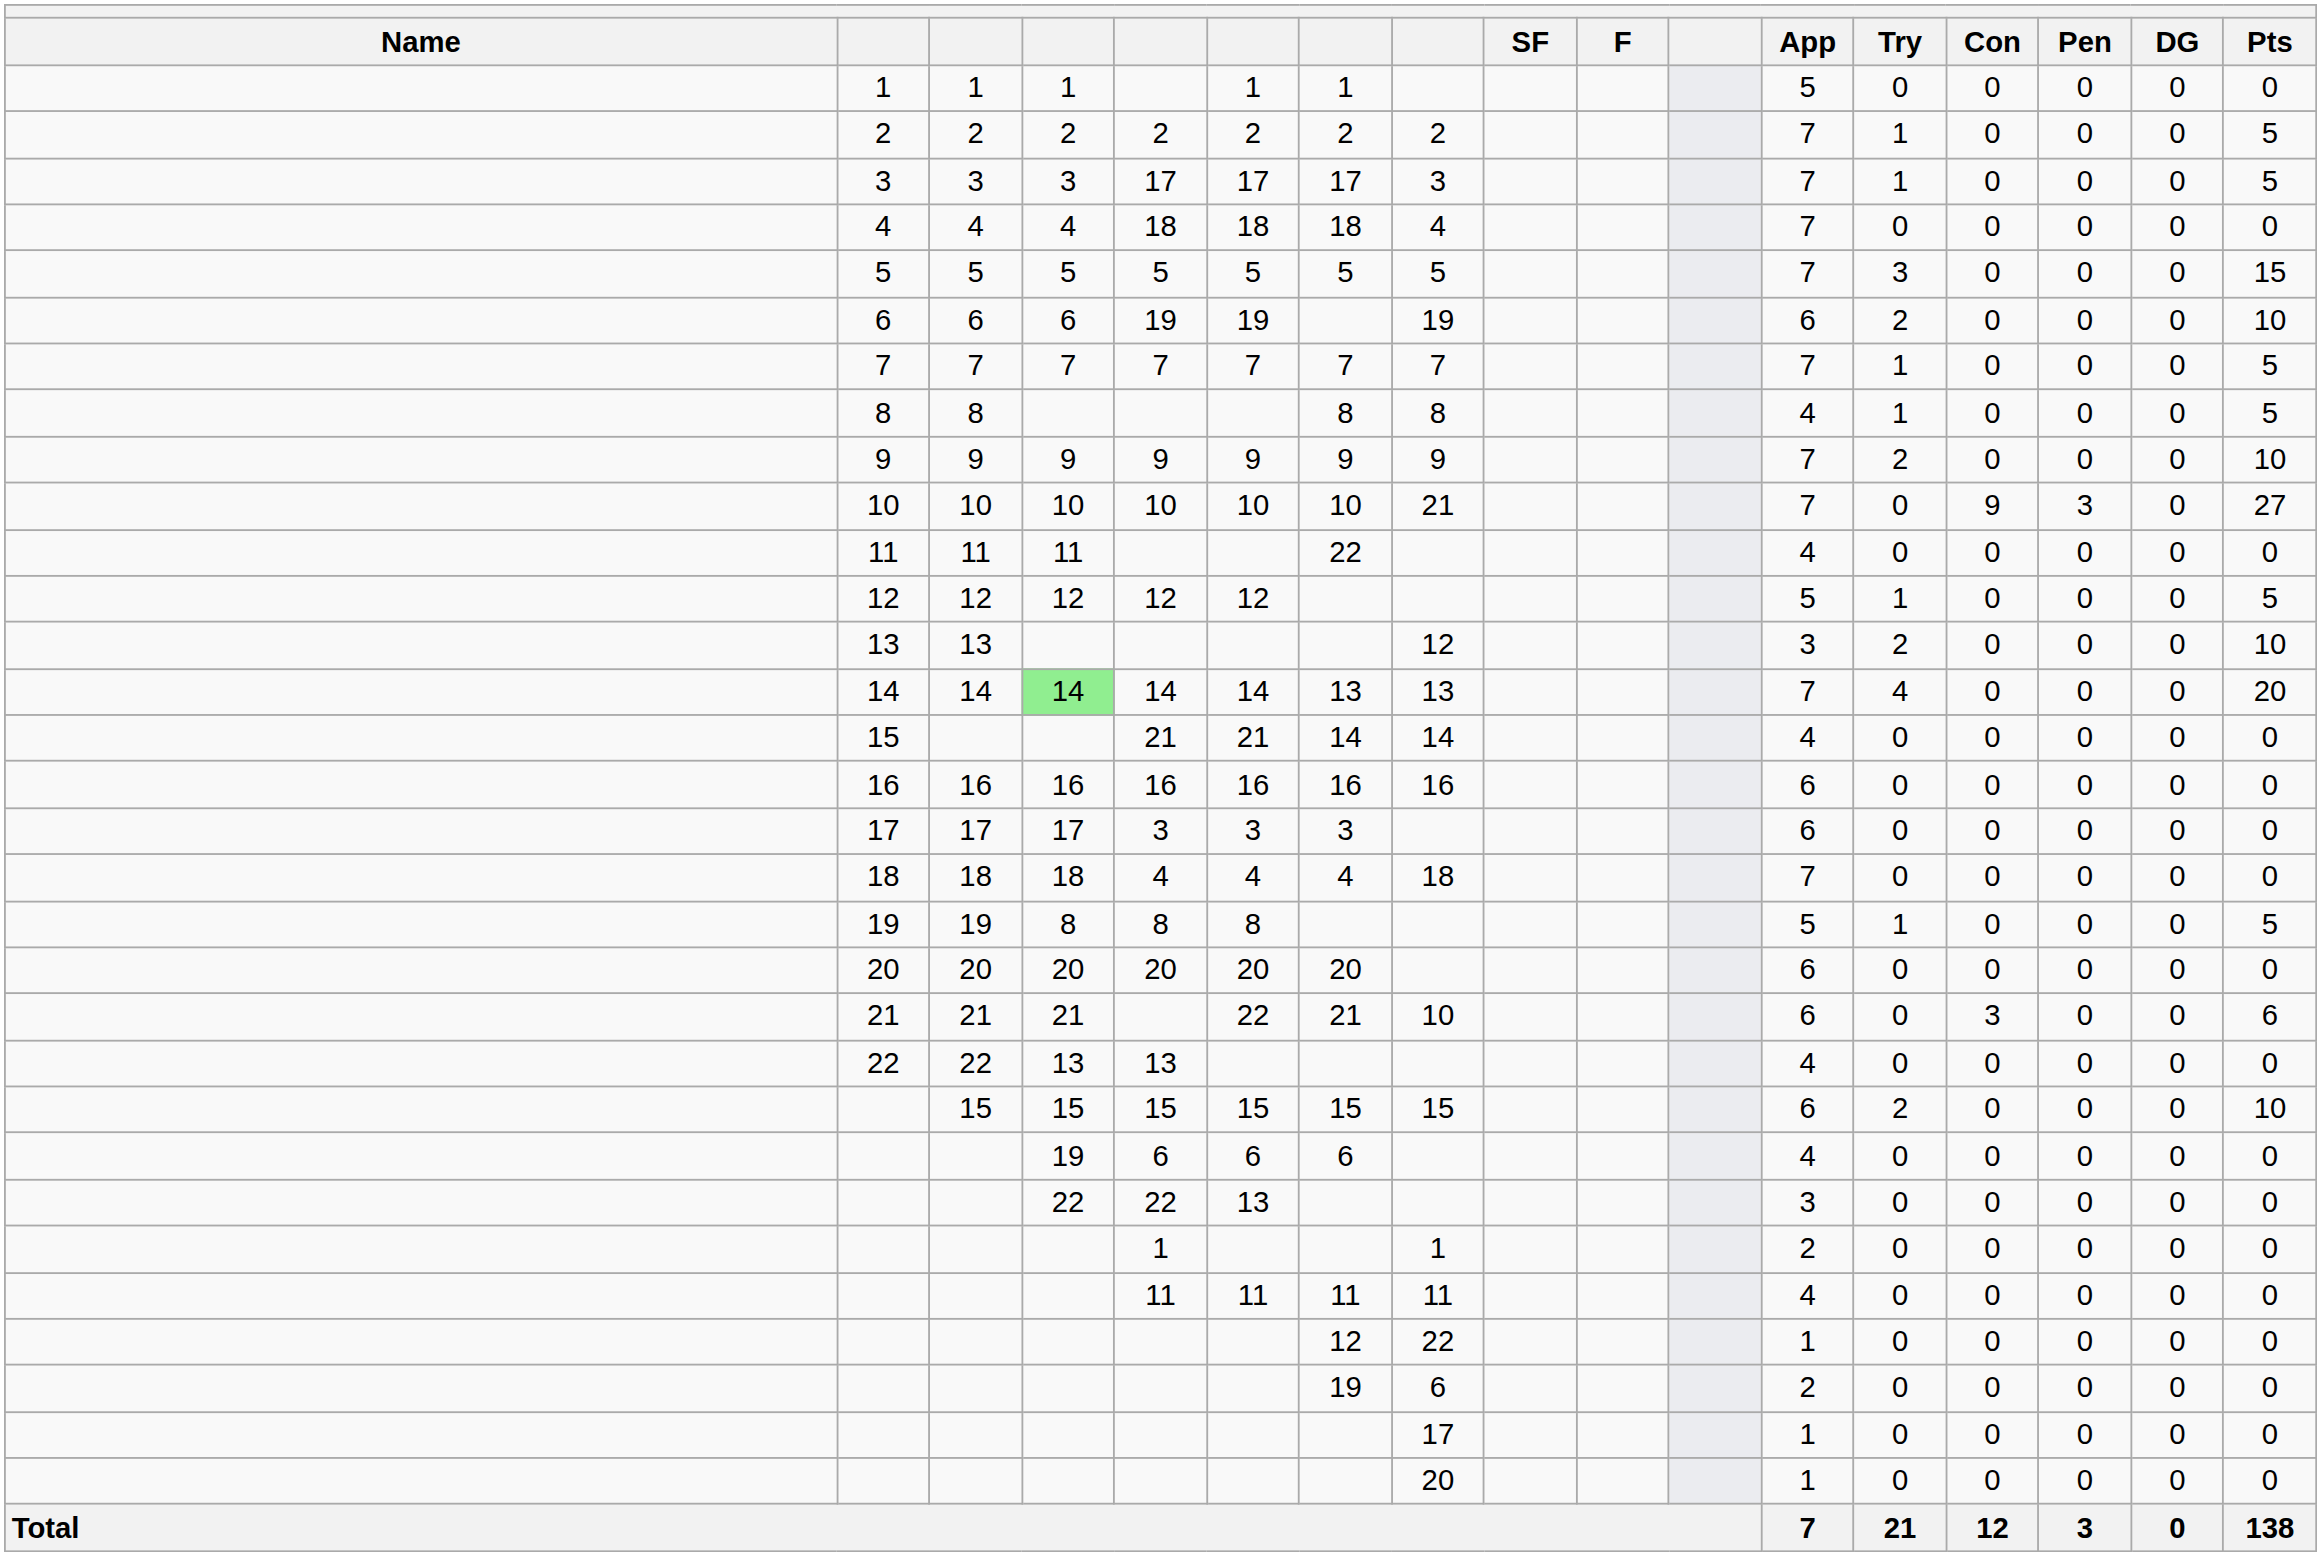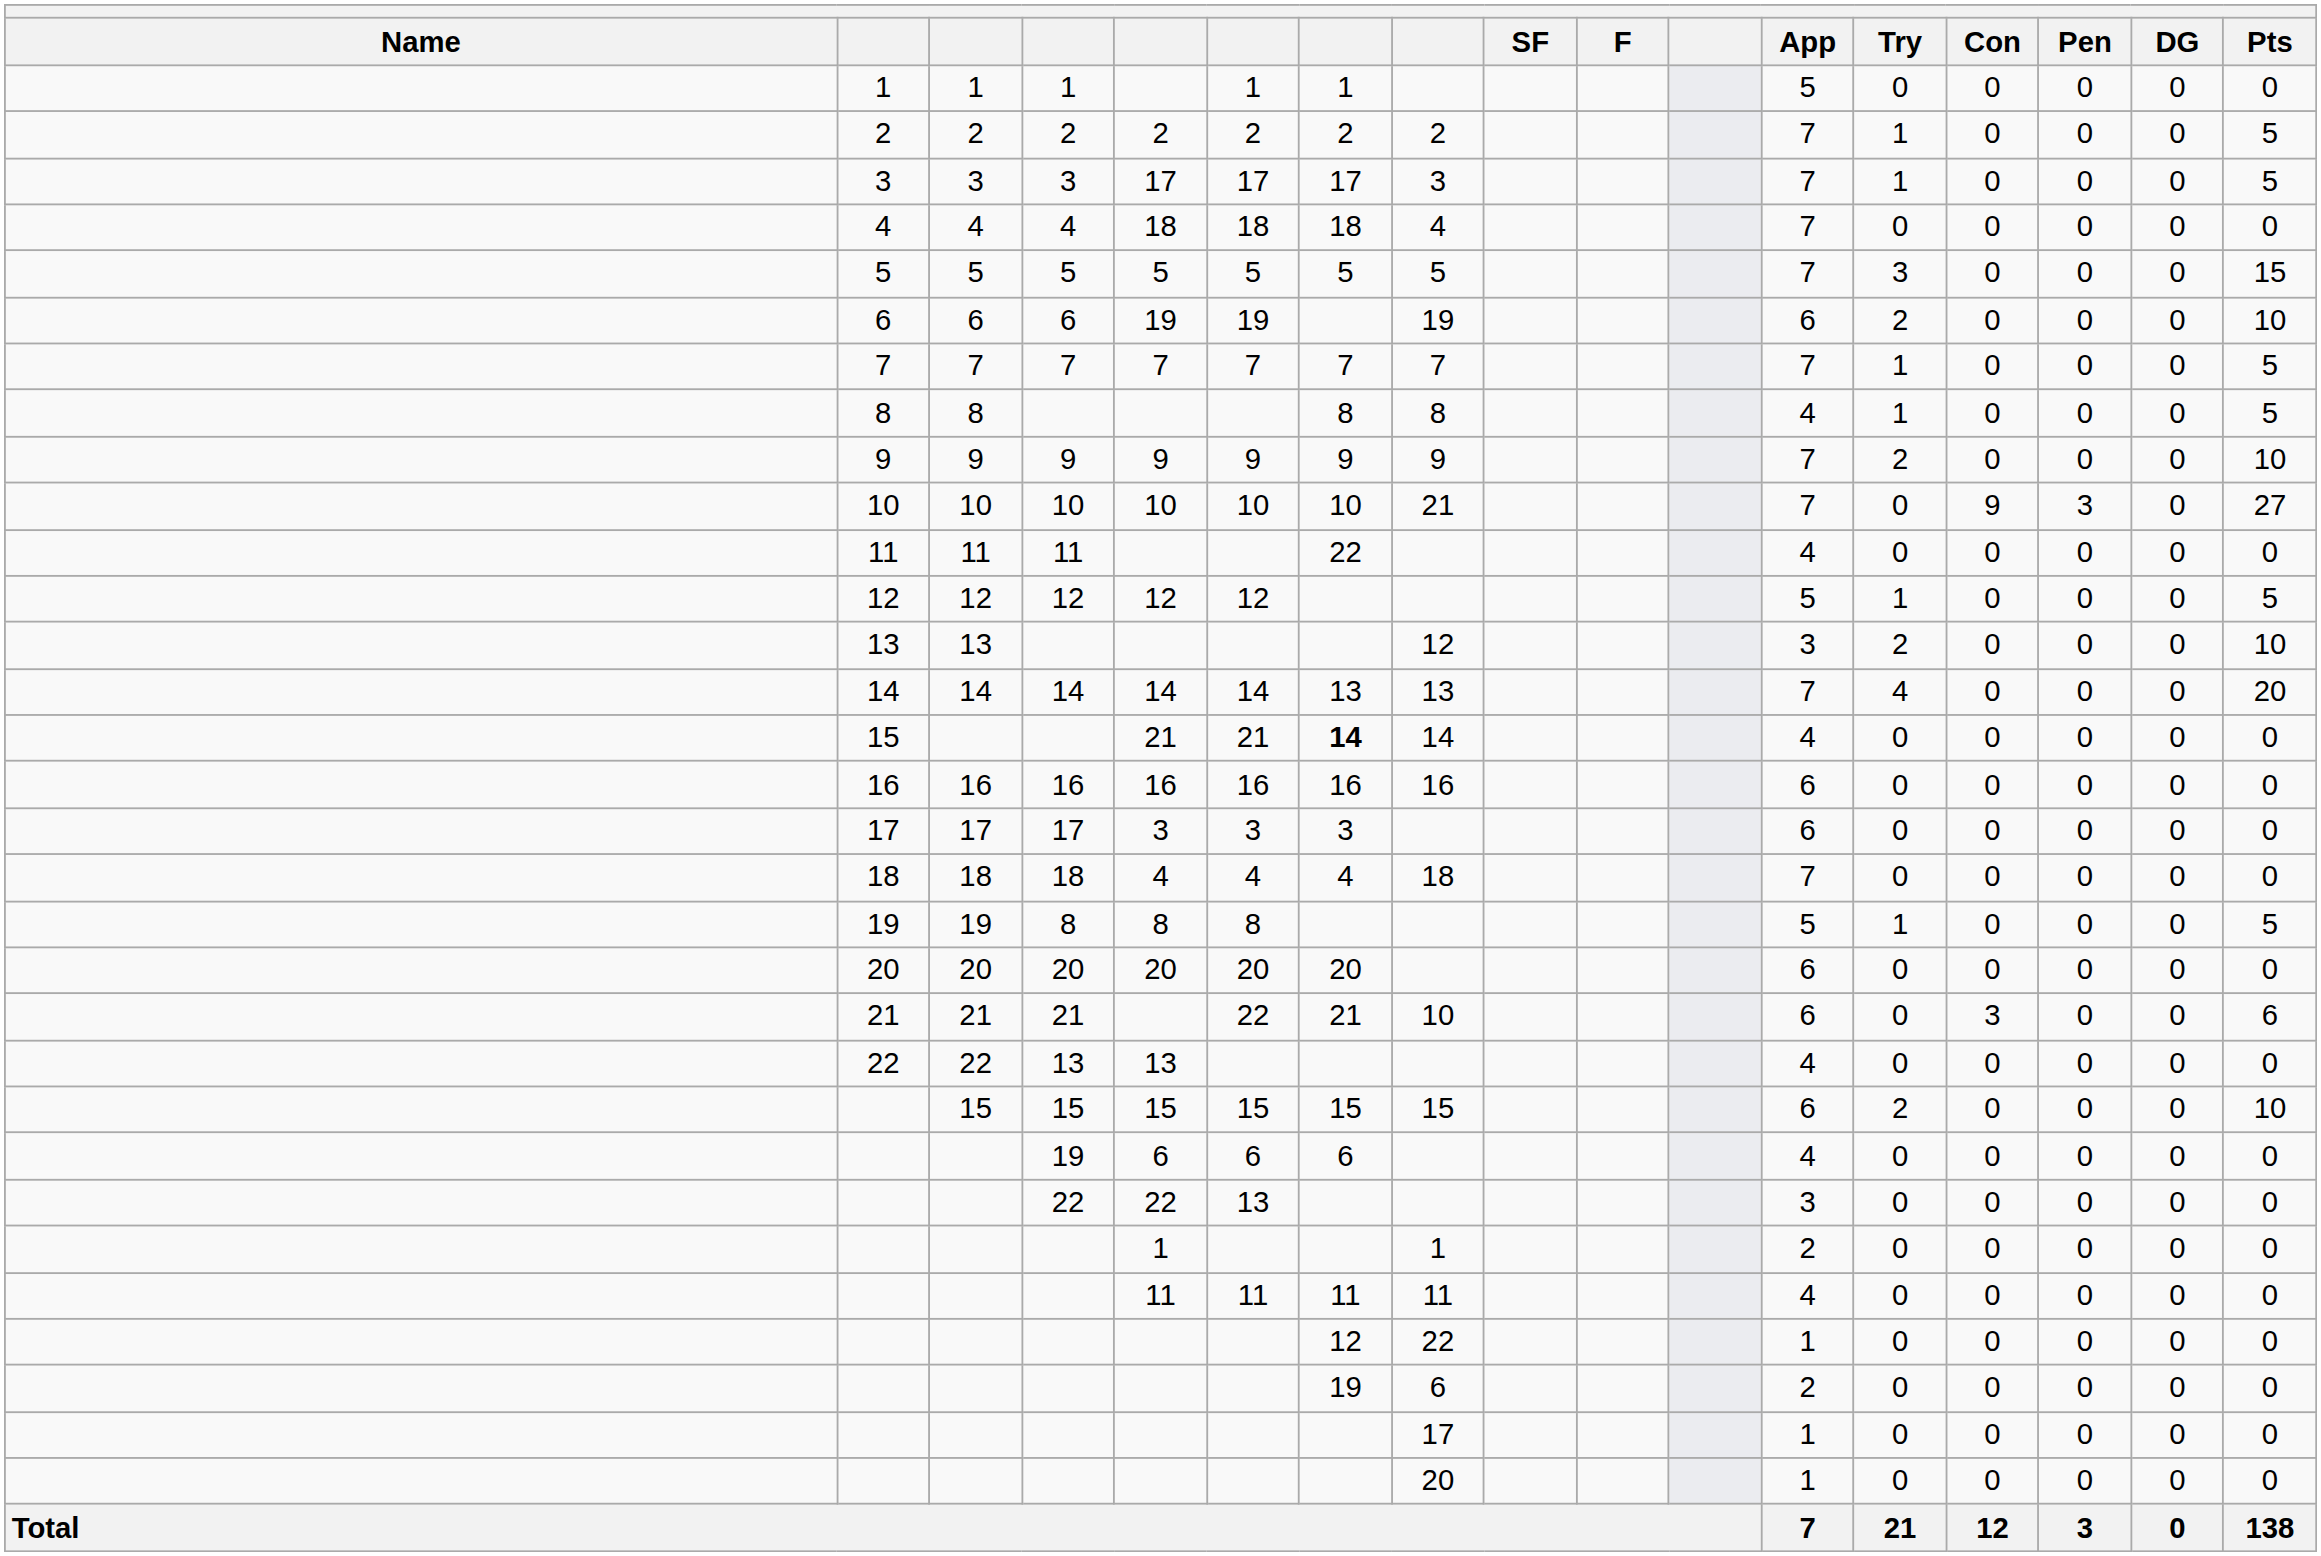(1068, 691) lightgreen background -> (1068, 691) no background
(1345, 737) normal -> (1345, 737) bold
